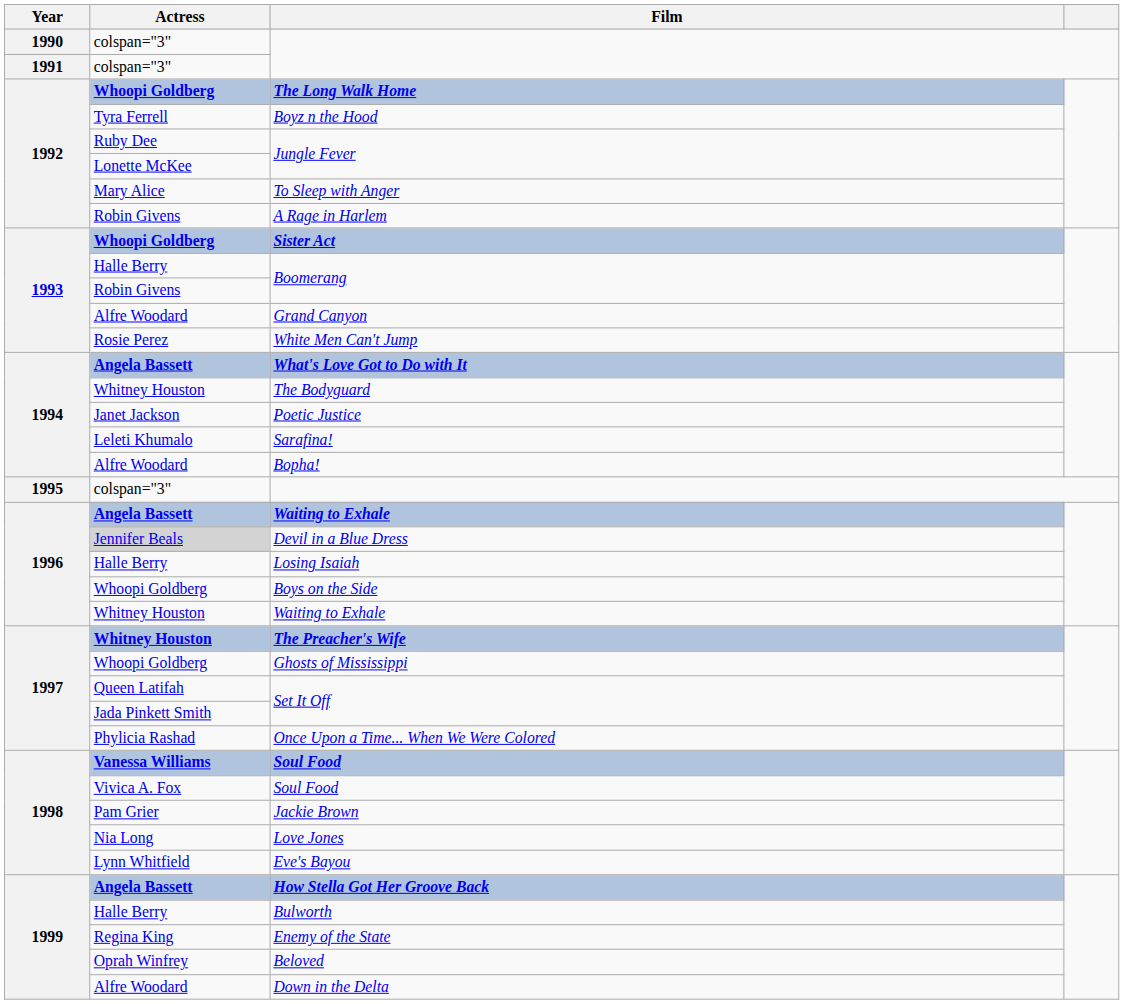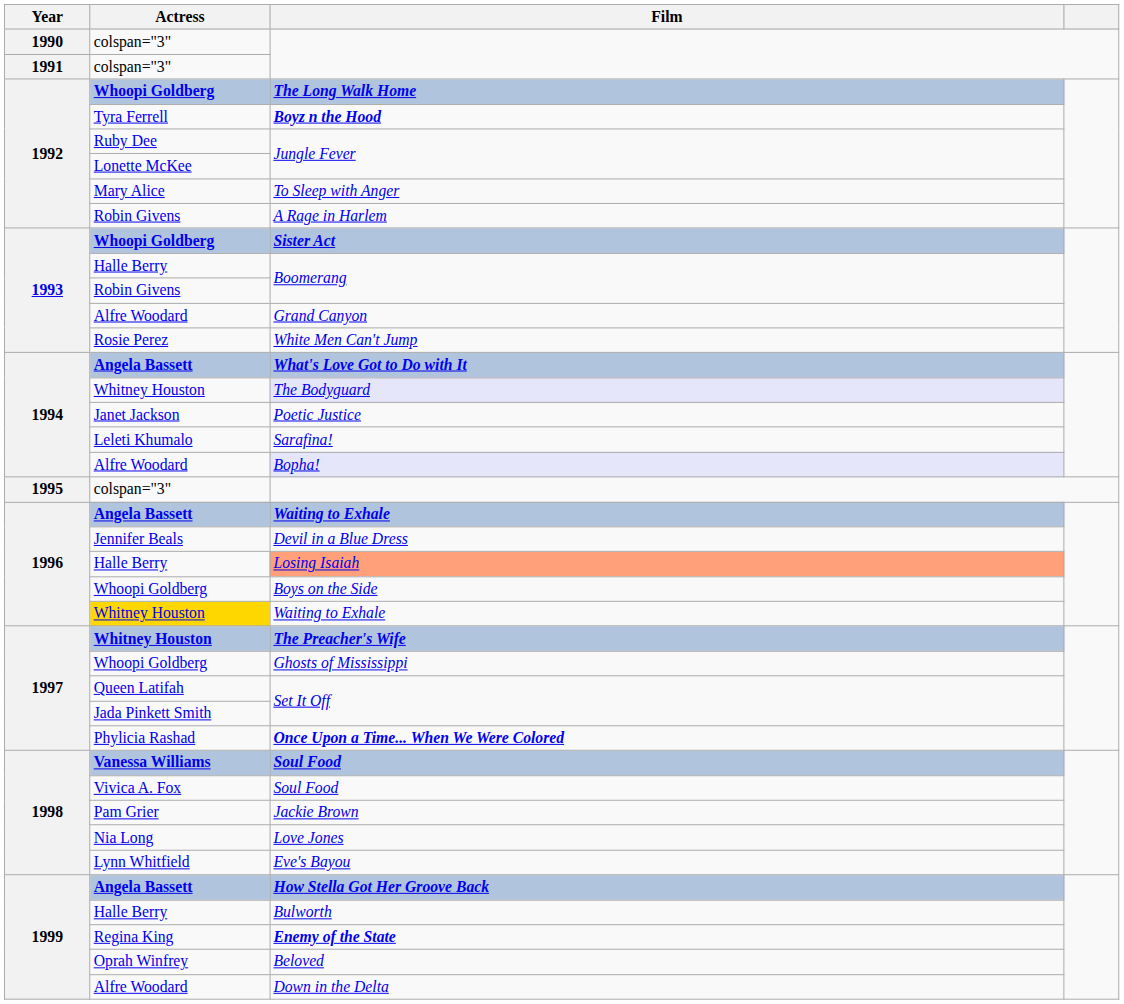(325, 116) normal -> (327, 116) bold
(322, 389) no background -> (322, 389) lavender background
(297, 464) no background -> (297, 464) lavender background
(138, 539) lightgrey background -> (138, 539) no background
(316, 564) no background -> (316, 564) lightsalmon background
(149, 613) no background -> (149, 613) gold background
(414, 738) normal -> (419, 738) bold
(332, 937) normal -> (335, 937) bold
